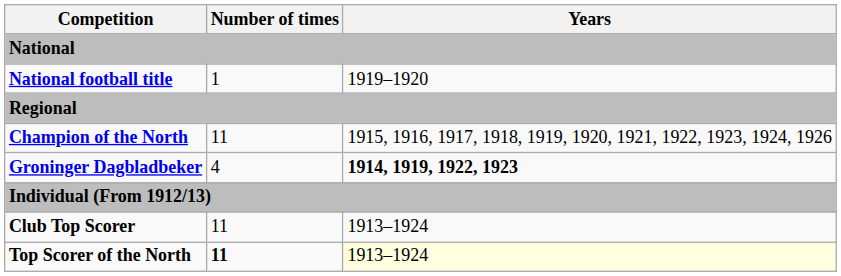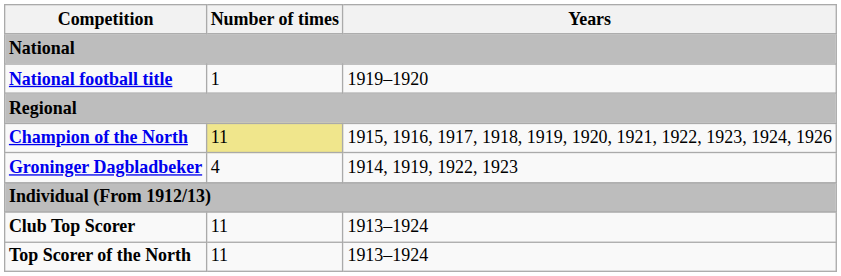(219, 137) no background -> (219, 137) khaki background
(433, 166) bold -> (433, 166) normal
(219, 255) bold -> (219, 255) normal
(388, 255) lightyellow background -> (388, 255) no background
